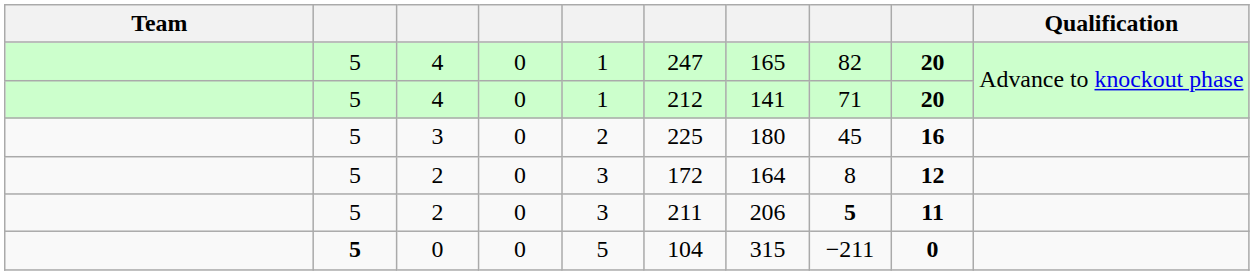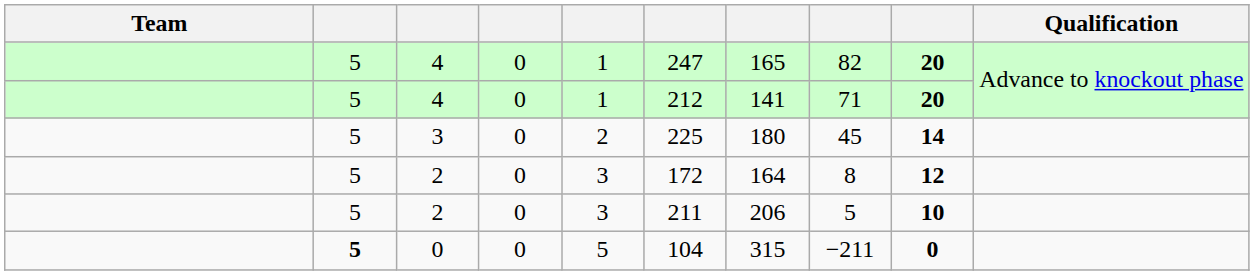(933, 136) 16 -> (933, 136) 14
(850, 212) bold -> (850, 212) normal
(933, 212) 11 -> (933, 212) 10
